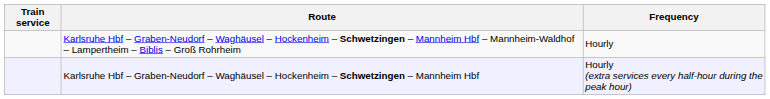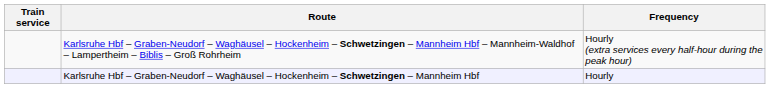(599, 44) Hourly -> (674, 49) Hourly (extra services every half-hour during the peak hour)
(674, 76) Hourly (extra services every half-hour during the peak hour) -> (599, 76) Hourly
